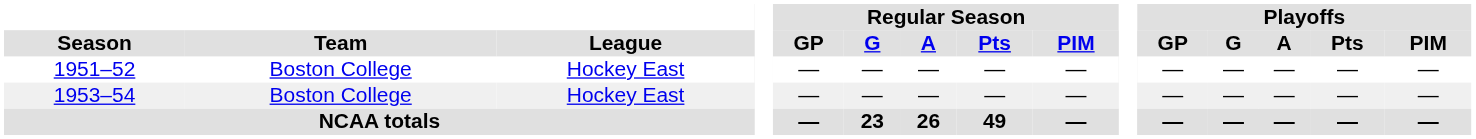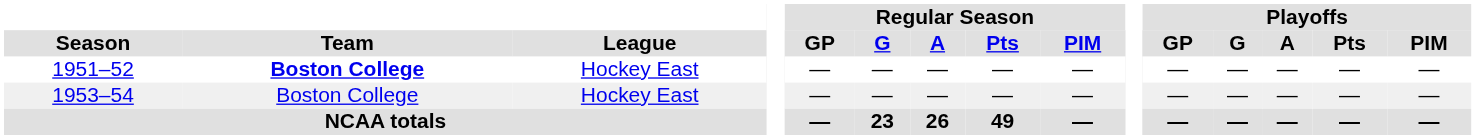(341, 69) normal -> (347, 69) bold
